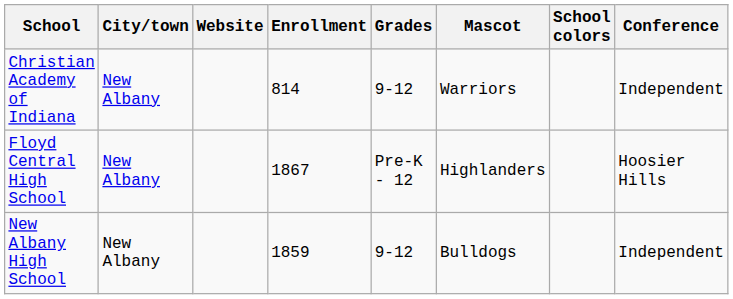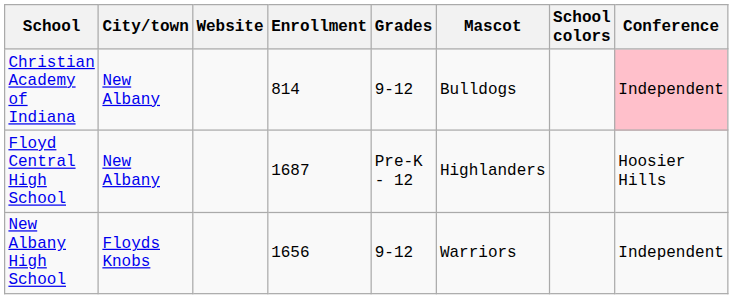(478, 90) Warriors -> (478, 90) Bulldogs
(671, 90) no background -> (671, 90) pink background
(290, 171) 1867 -> (290, 171) 1687
(131, 253) New Albany -> (131, 253) Floyds Knobs
(290, 253) 1859 -> (290, 253) 1656
(478, 253) Bulldogs -> (478, 253) Warriors
